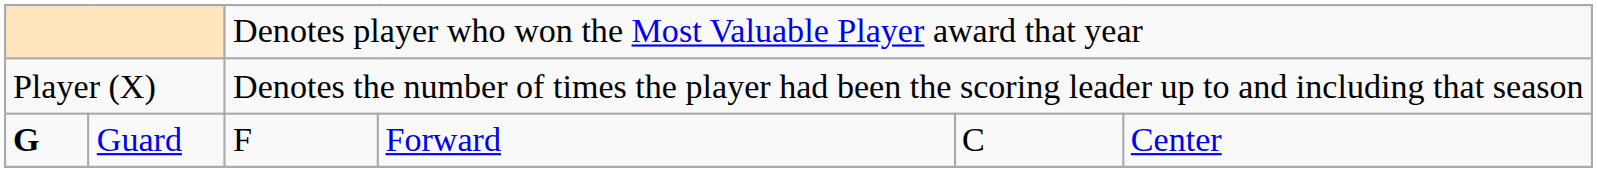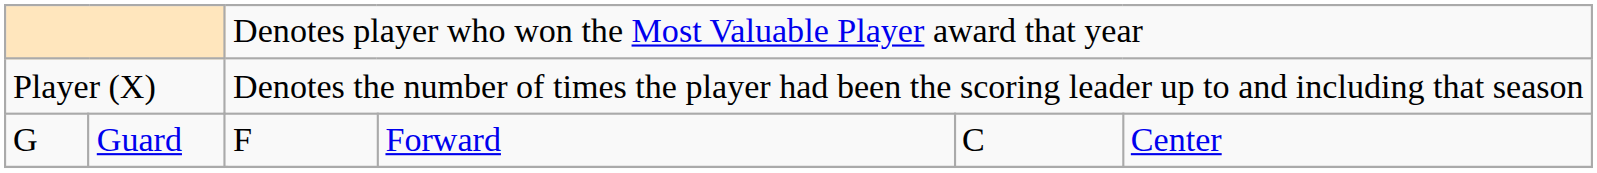(26, 139) bold -> (25, 139) normal
